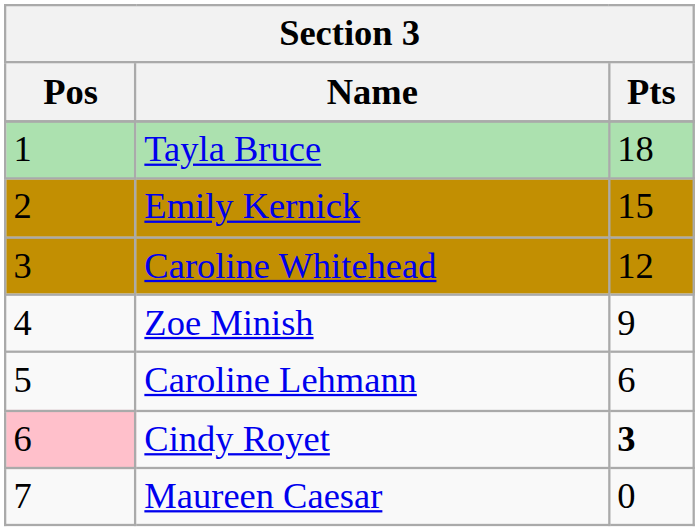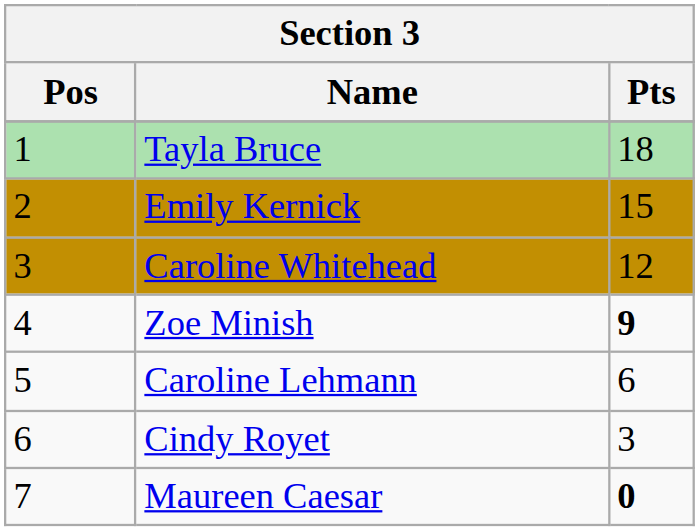(626, 322) normal -> (626, 322) bold
(23, 438) pink background -> (23, 438) no background
(626, 438) bold -> (626, 438) normal
(626, 496) normal -> (626, 496) bold
